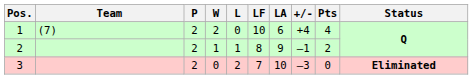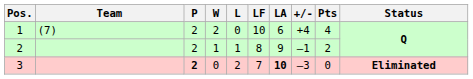(194, 65) normal -> (194, 65) bold
(280, 65) normal -> (280, 65) bold
